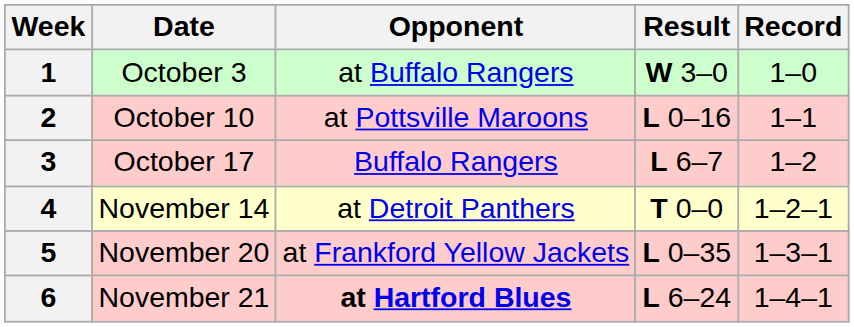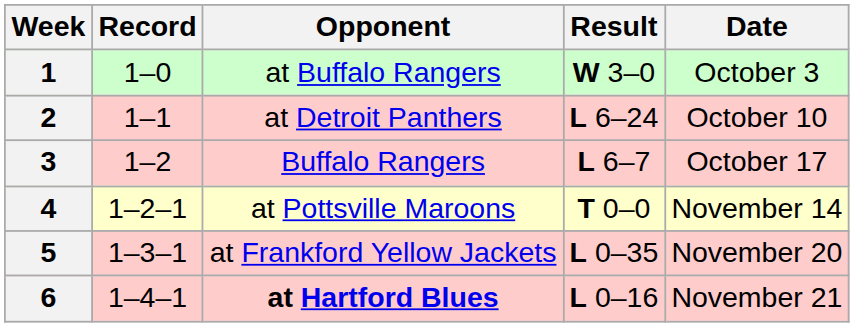columns swapped: (184, 27) <-> (793, 27)
(456, 117) at Pottsville Maroons -> (383, 117) at Detroit Panthers
(687, 117) L 0–16 -> (614, 117) L 6–24
(456, 207) at Detroit Panthers -> (383, 207) at Pottsville Maroons
(687, 298) L 6–24 -> (614, 298) L 0–16
